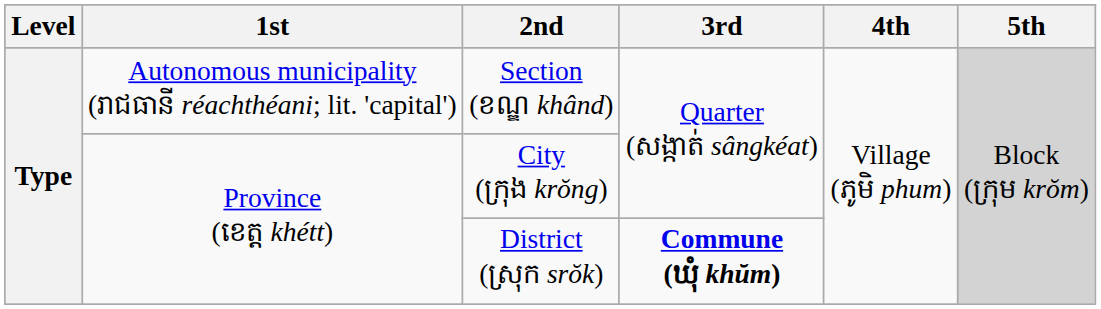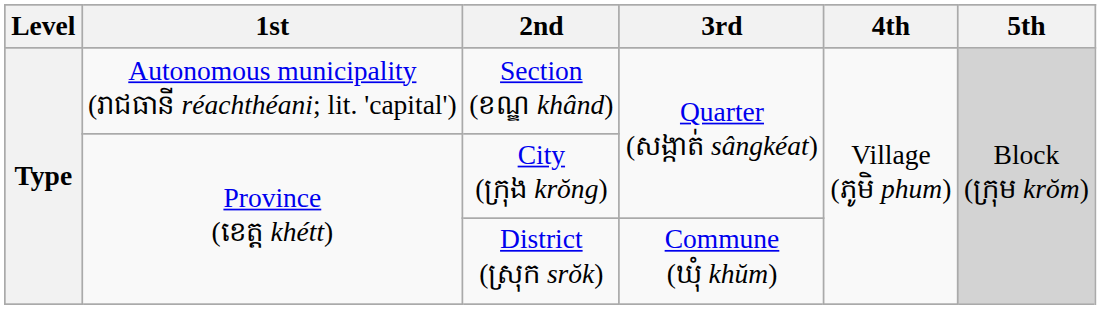(722, 257) bold -> (722, 257) normal
